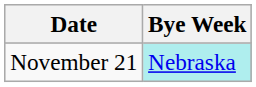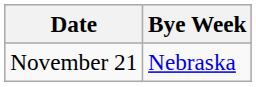(192, 62) paleturquoise background -> (192, 62) no background
